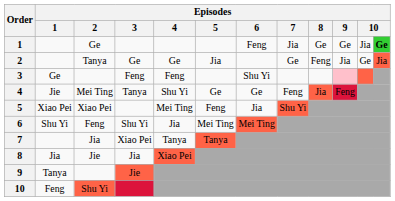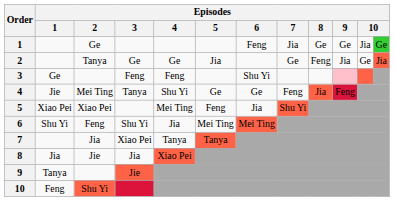(382, 44) bold -> (381, 44) normal
